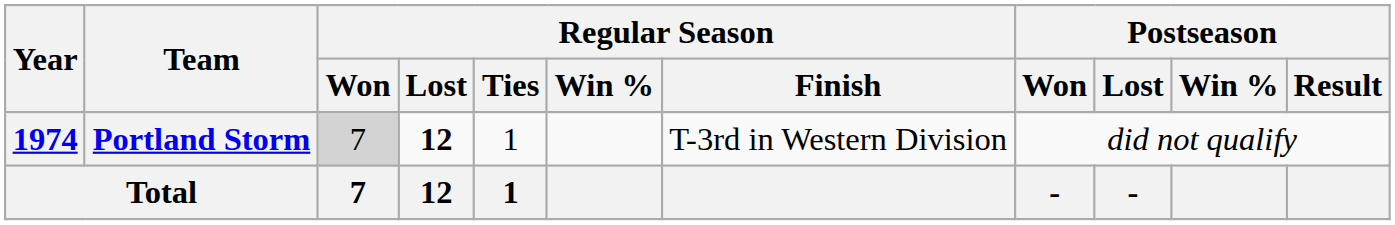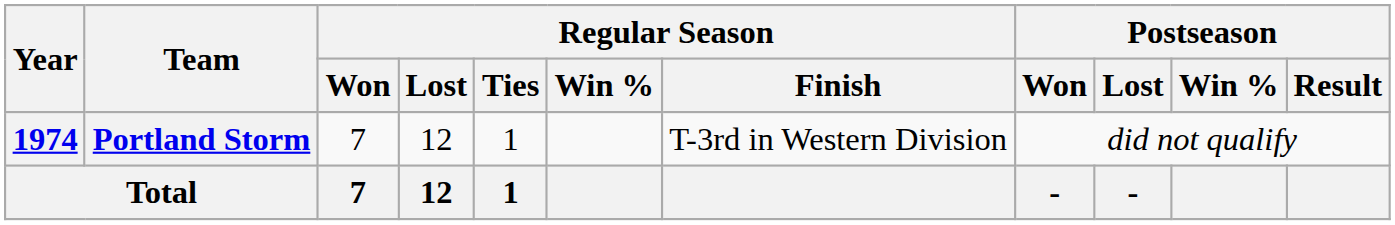(358, 138) lightgrey background -> (358, 138) no background
(436, 138) bold -> (436, 138) normal
